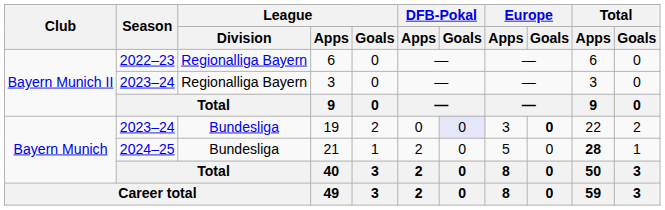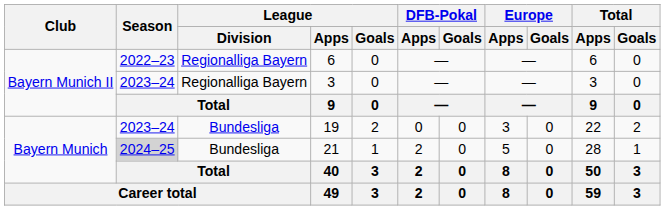(462, 127) lavender background -> (462, 127) no background
(550, 127) bold -> (550, 127) normal
(147, 149) no background -> (147, 149) lightgrey background
(593, 149) bold -> (593, 149) normal
